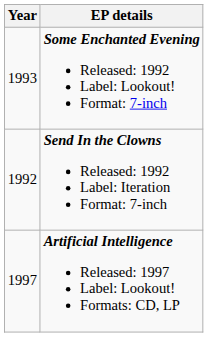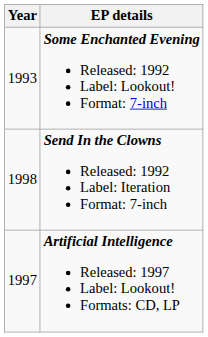(22, 179) 1992 -> (22, 179) 1998
